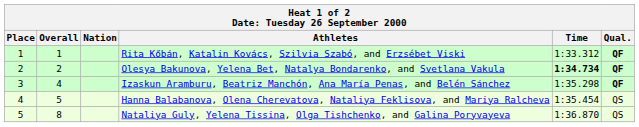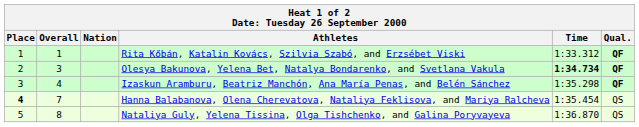(59, 69) 2 -> (59, 69) 3
(21, 99) normal -> (21, 99) bold
(59, 99) 5 -> (59, 99) 7
